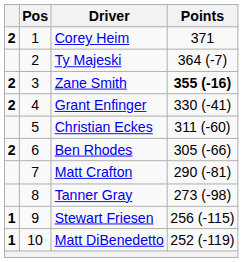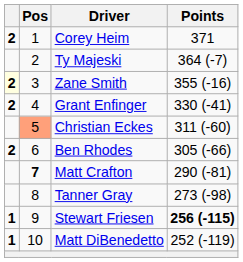(12, 83) no background -> (12, 83) lightyellow background
(202, 83) bold -> (203, 83) normal
(35, 128) no background -> (35, 128) lightsalmon background
(35, 172) normal -> (35, 172) bold
(202, 217) normal -> (203, 217) bold
